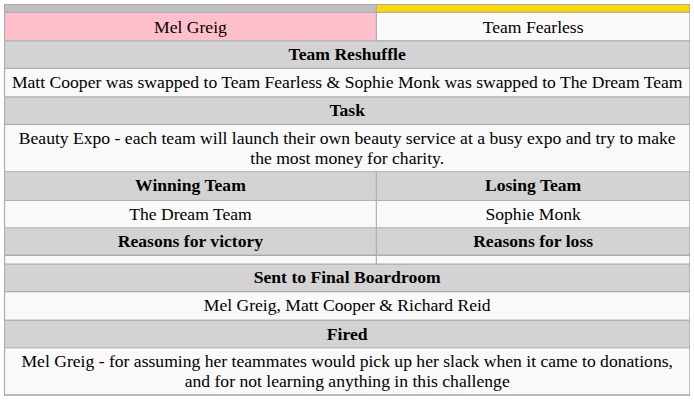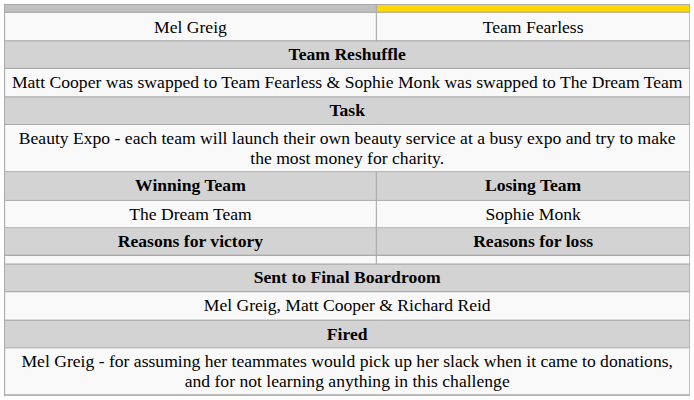(190, 26) pink background -> (190, 26) no background
